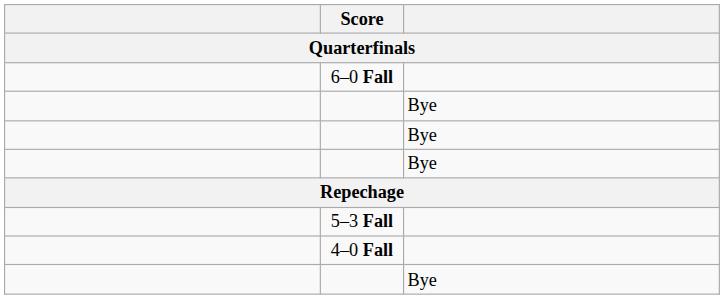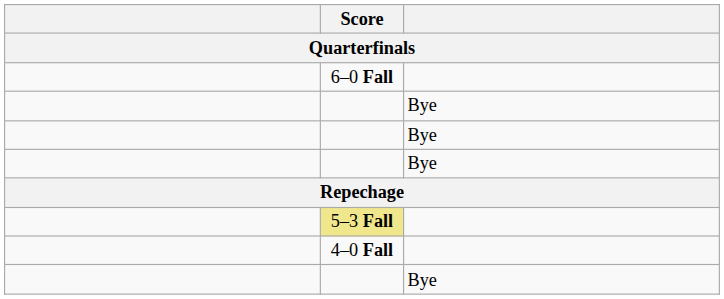(362, 221) no background -> (362, 221) khaki background
